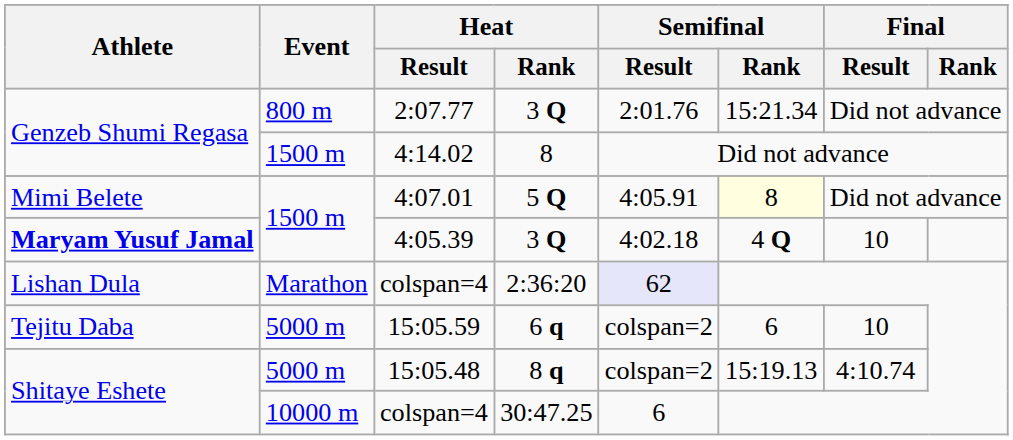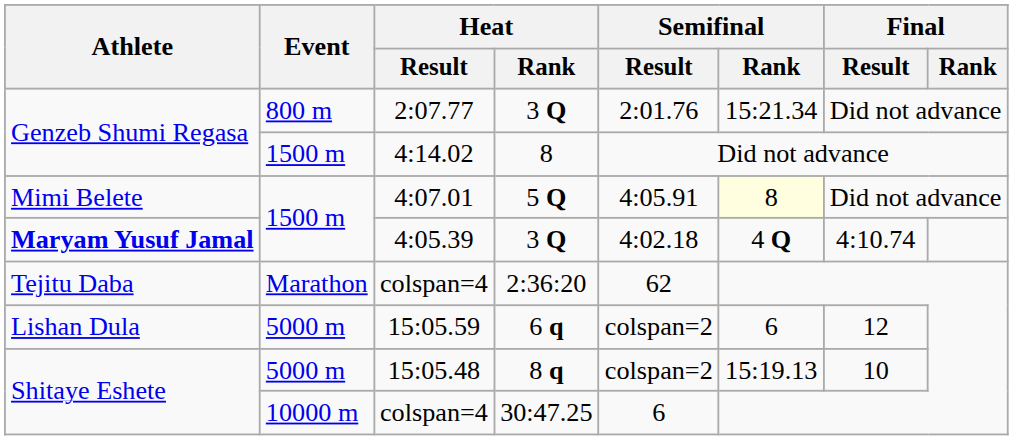(876, 240) 10 -> (876, 240) 4:10.74
(75, 283) Lishan Dula -> (72, 283) Tejitu Daba
(659, 283) lavender background -> (659, 283) no background
(72, 326) Tejitu Daba -> (75, 326) Lishan Dula
(876, 326) 10 -> (876, 326) 12
(876, 369) 4:10.74 -> (876, 369) 10
